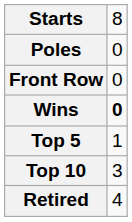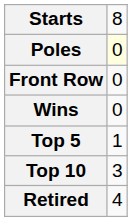(117, 49) no background -> (117, 49) lightyellow background
(117, 110) bold -> (117, 110) normal
